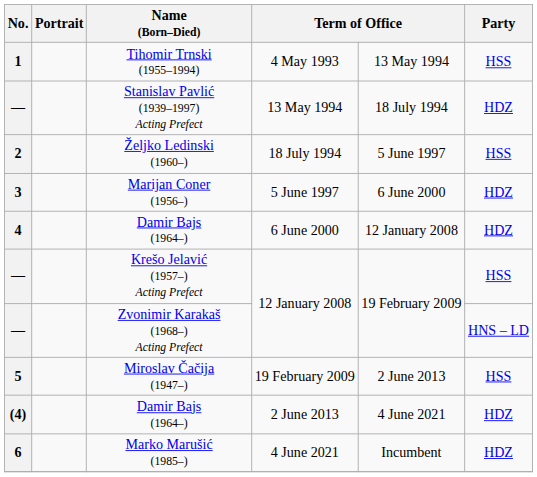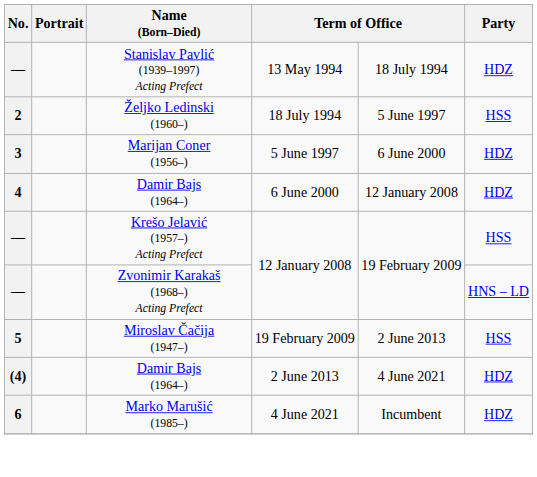- row: (169, 61)
